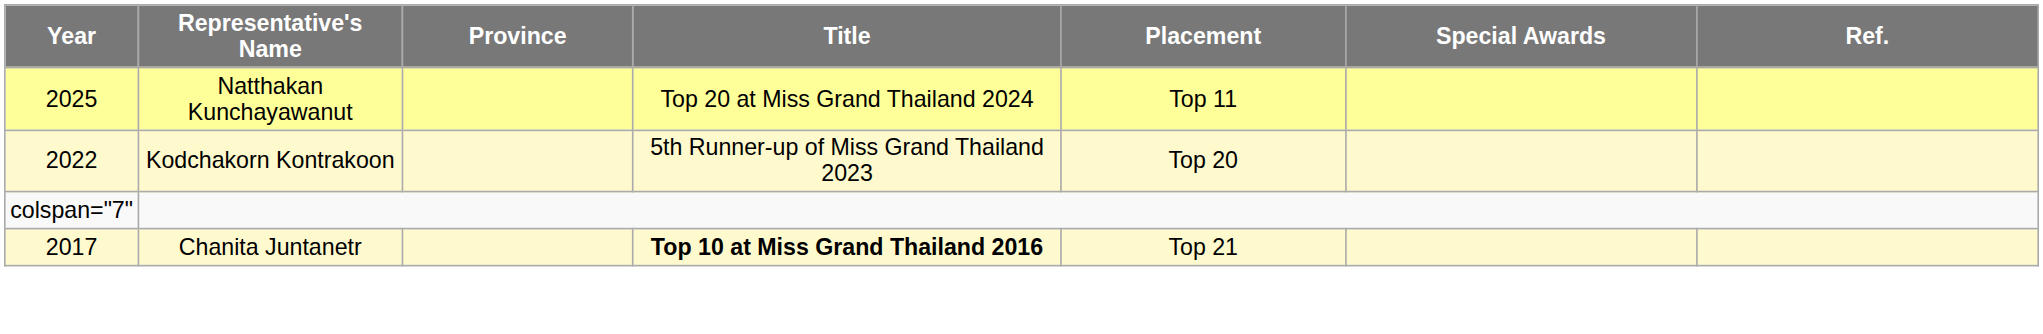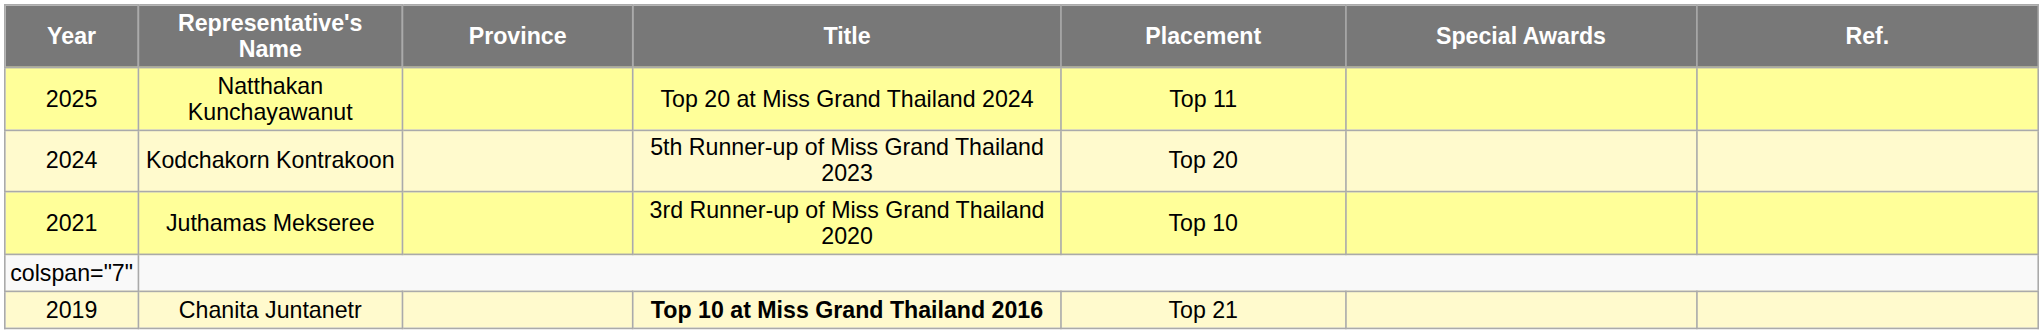(72, 161) 2022 -> (72, 161) 2024
+ row: (270, 224)
(72, 247) 2017 -> (72, 310) 2019
